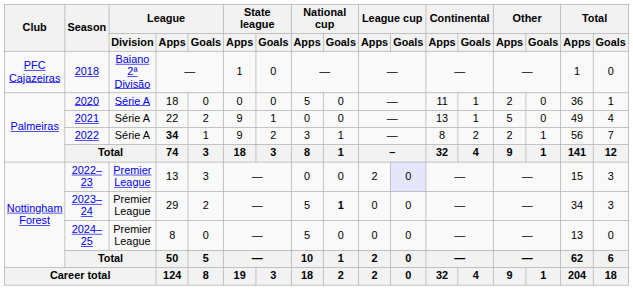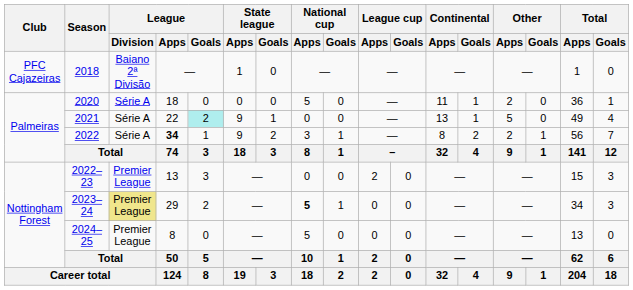(206, 118) no background -> (206, 118) paleturquoise background
(408, 176) lavender background -> (408, 176) no background
(132, 206) no background -> (132, 206) khaki background
(307, 206) normal -> (307, 206) bold
(341, 206) bold -> (341, 206) normal
